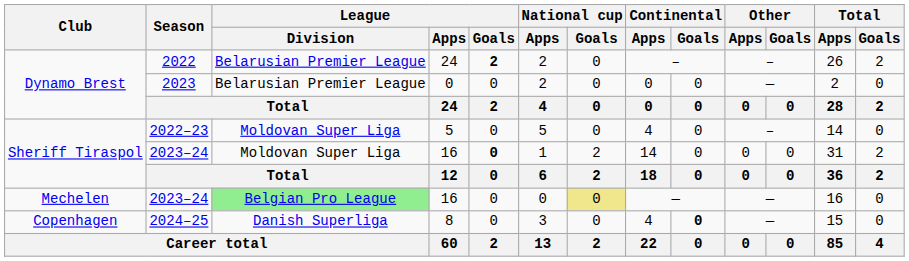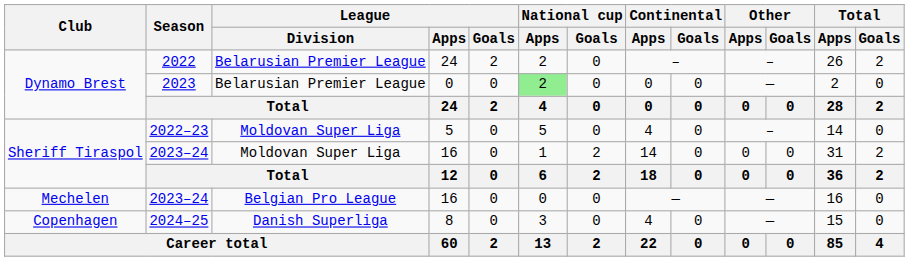(494, 62) bold -> (494, 62) normal
(543, 85) no background -> (543, 85) lightgreen background
(494, 153) bold -> (494, 153) normal
(320, 199) lightgreen background -> (320, 199) no background
(597, 199) khaki background -> (597, 199) no background
(698, 222) bold -> (698, 222) normal
